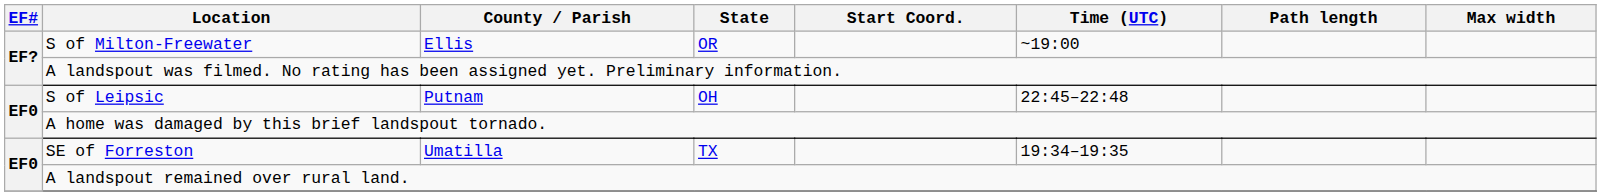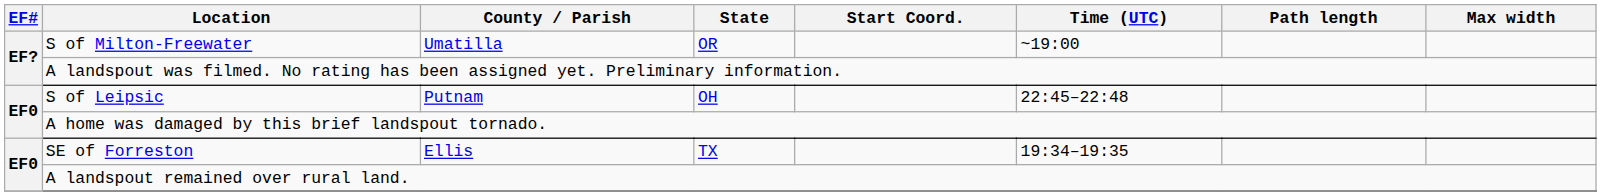(449, 45) Ellis -> (463, 45) Umatilla
(463, 151) Umatilla -> (449, 151) Ellis
